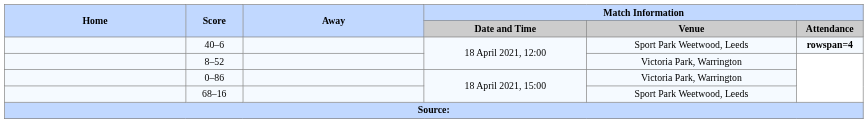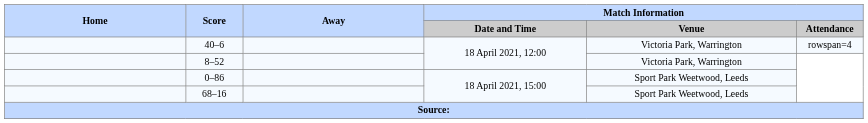(691, 45) Sport Park Weetwood, Leeds -> (691, 45) Victoria Park, Warrington
(830, 45) bold -> (830, 45) normal
(691, 77) Victoria Park, Warrington -> (691, 77) Sport Park Weetwood, Leeds
